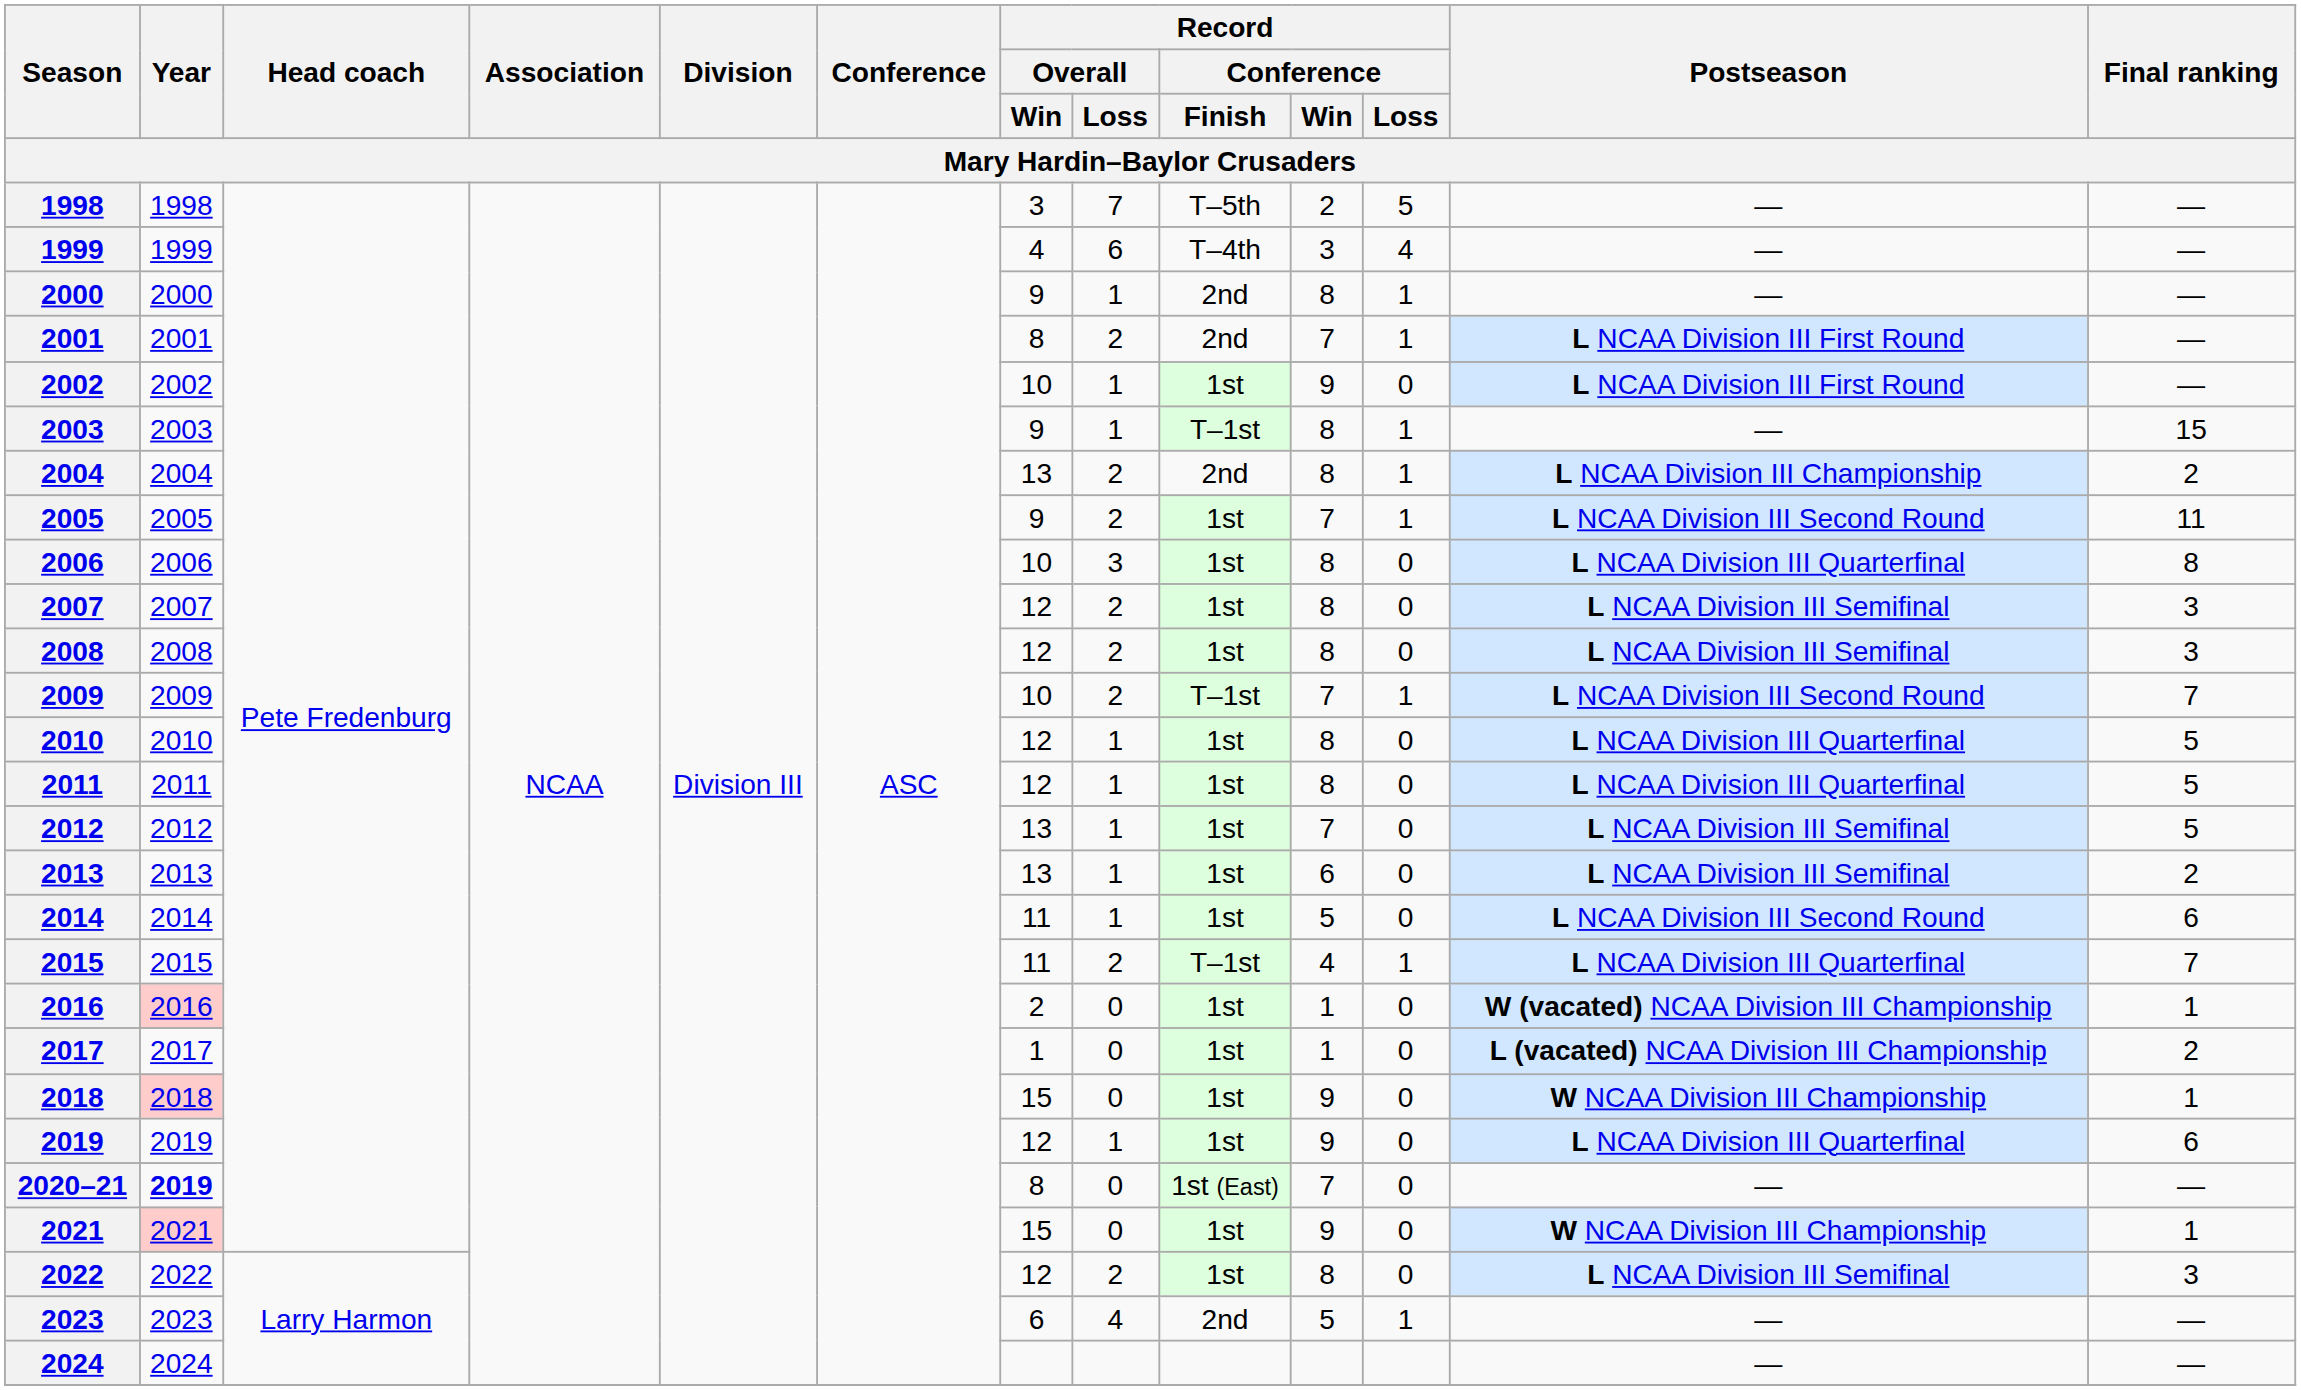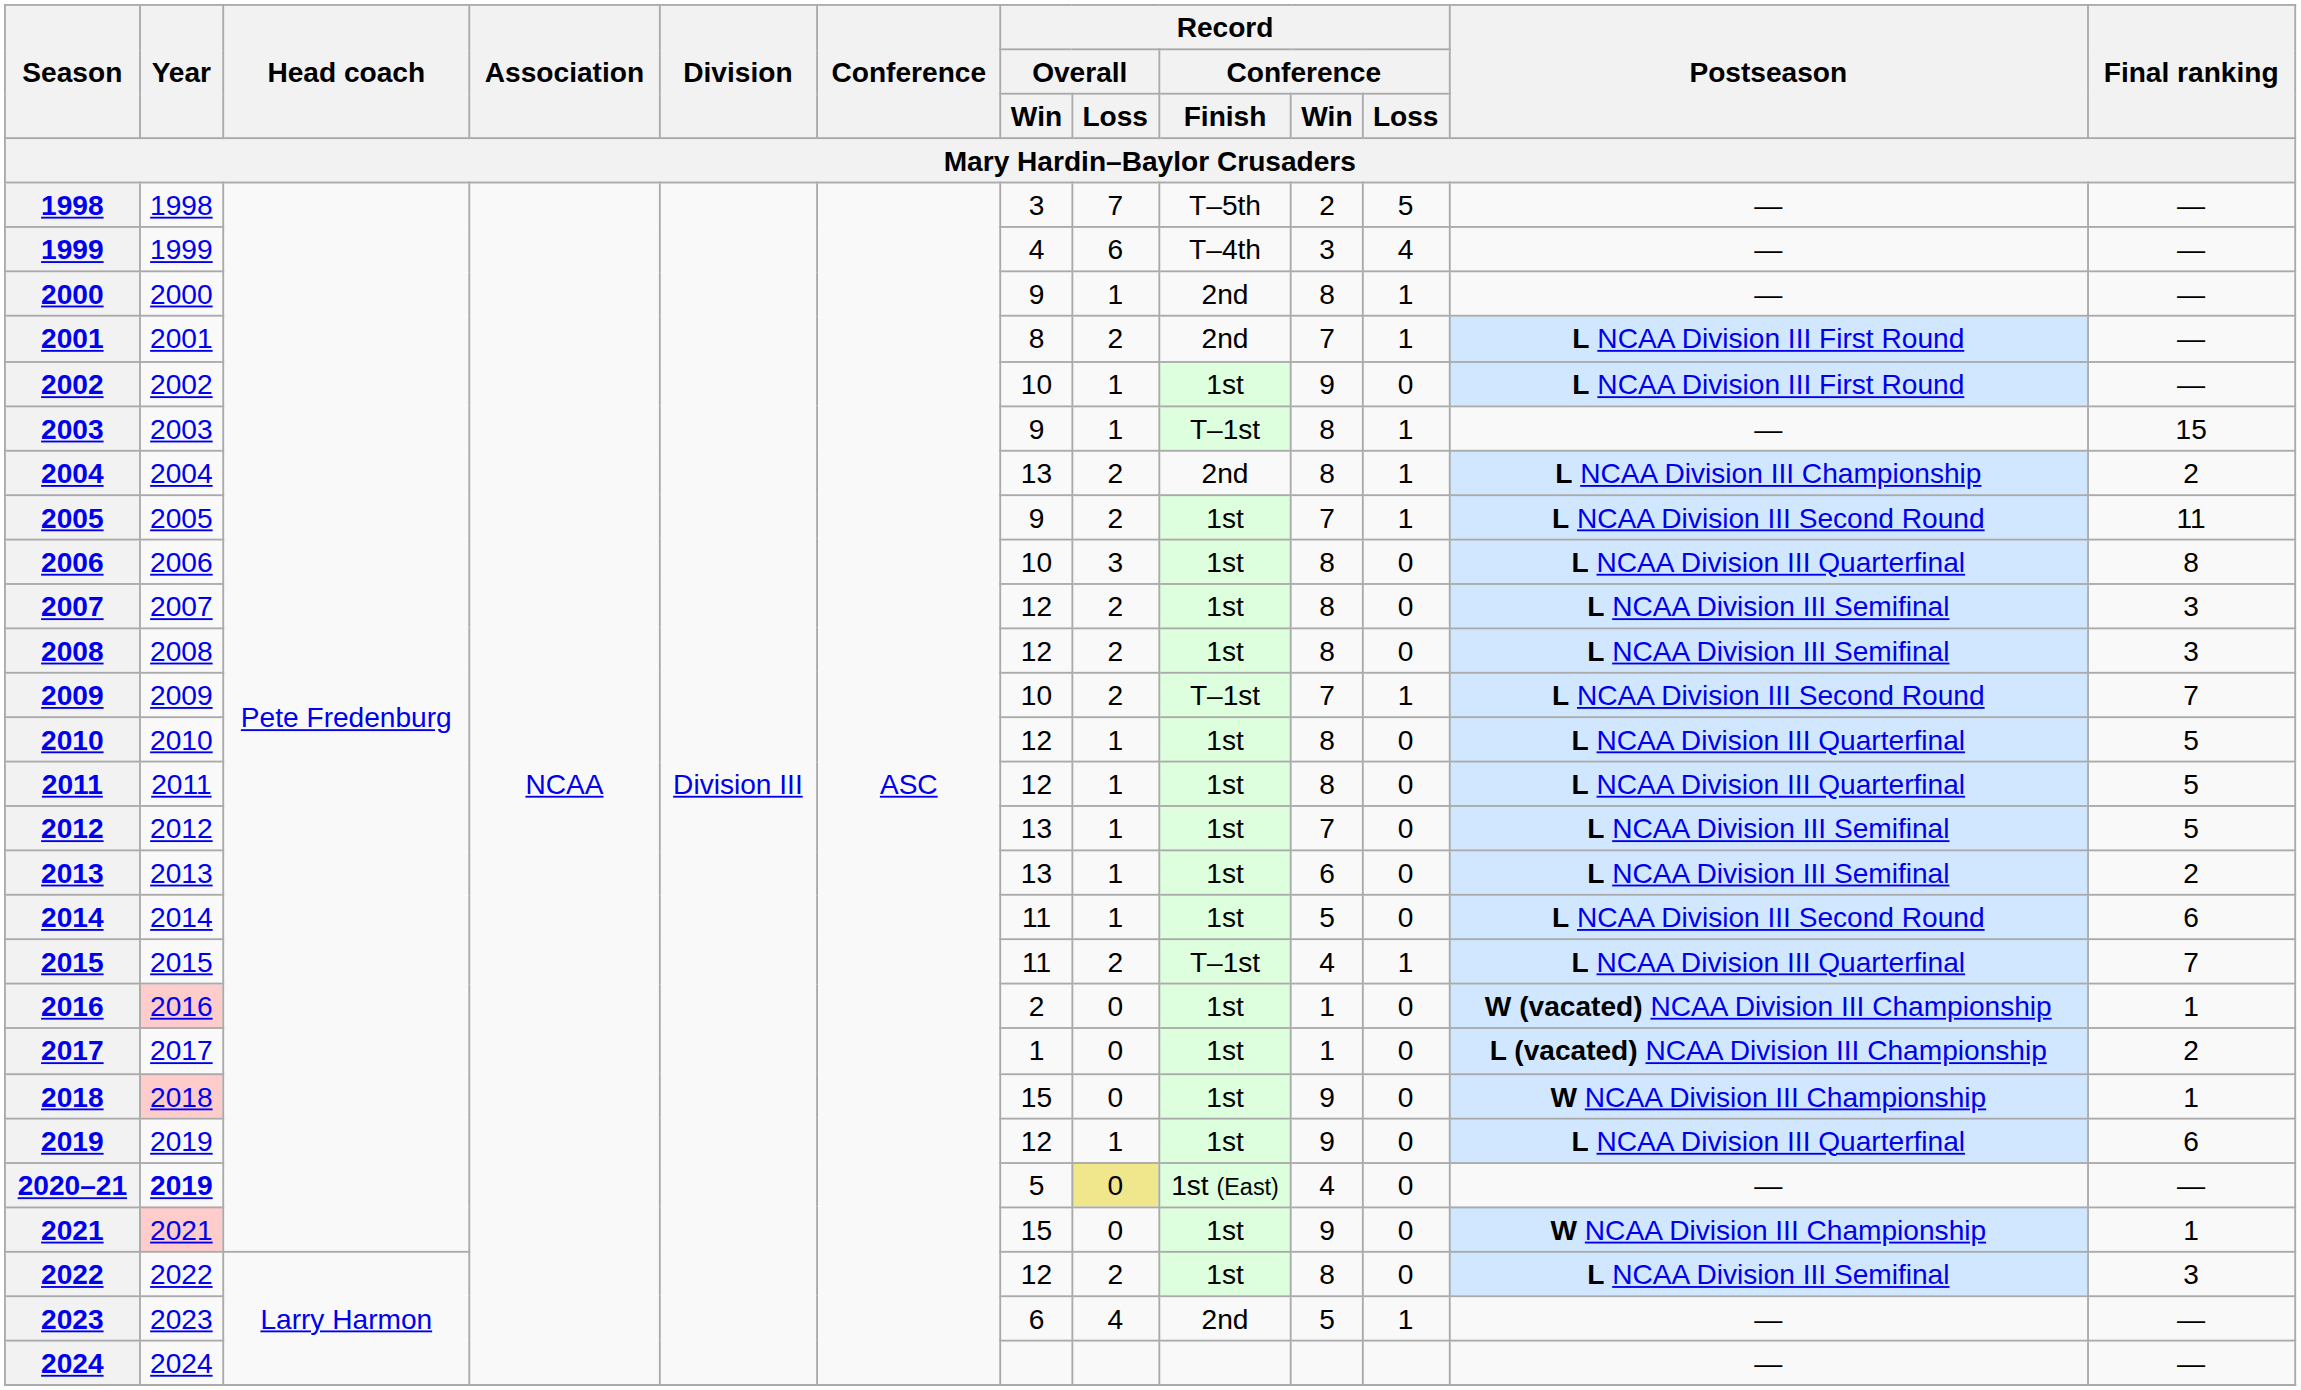(1036, 1185) 8 -> (1036, 1185) 5
(1115, 1185) no background -> (1115, 1185) khaki background
(1327, 1185) 7 -> (1327, 1185) 4
